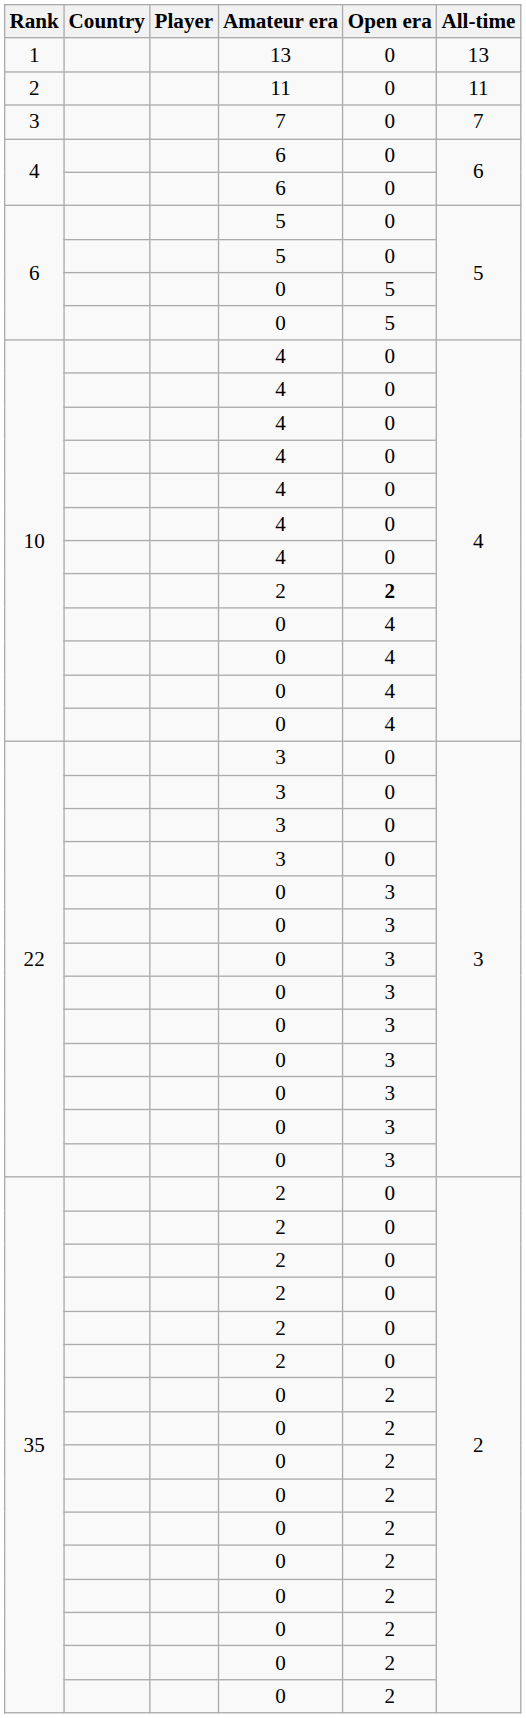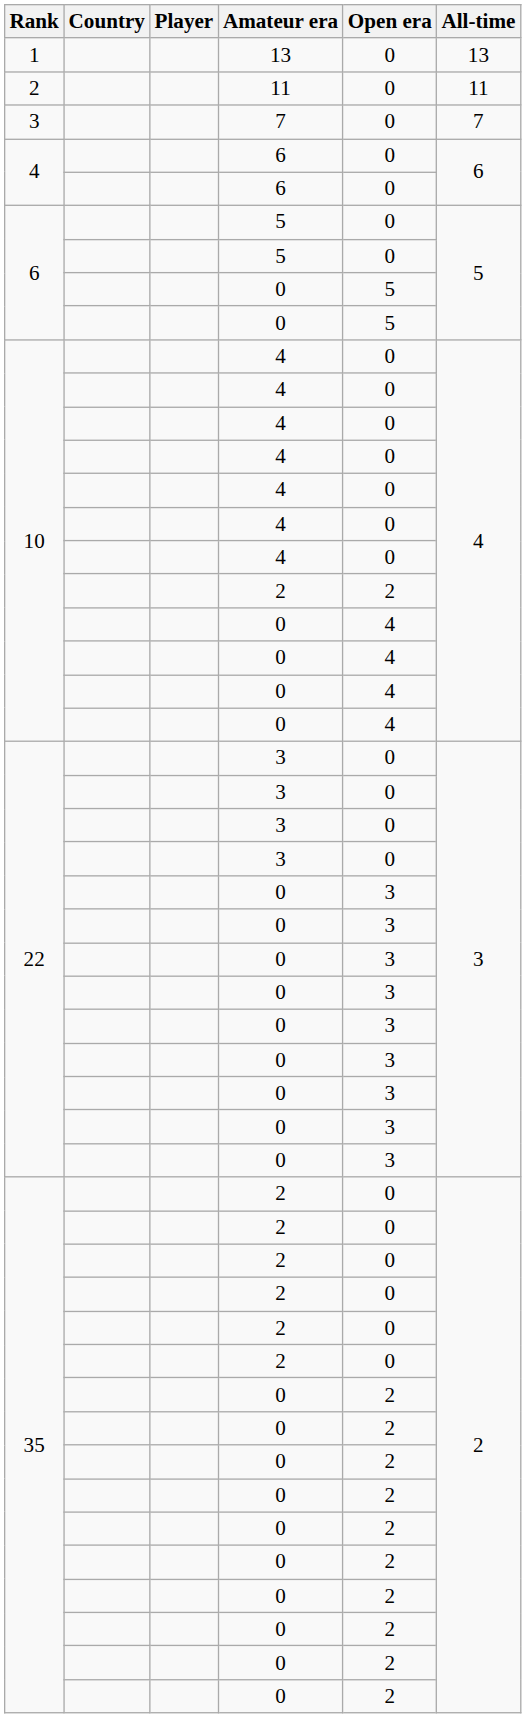(390, 590) bold -> (390, 590) normal
